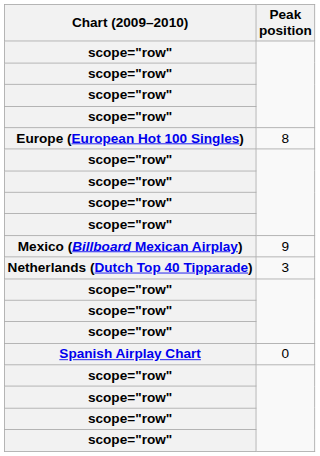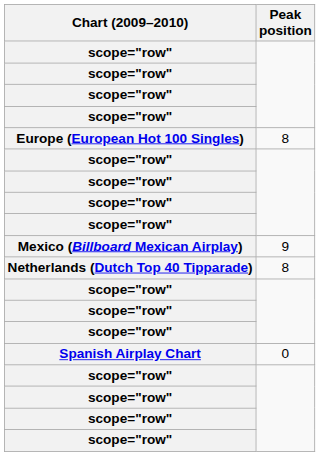(285, 267) 3 -> (285, 267) 8
